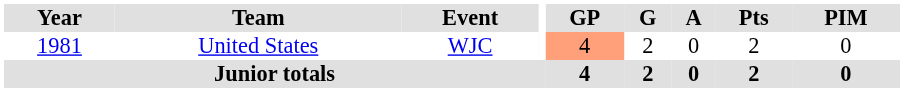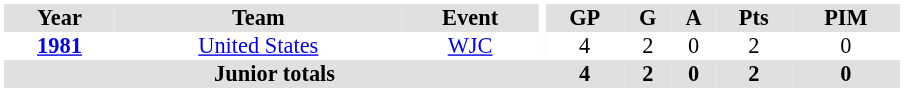(59, 45) normal -> (59, 45) bold
(585, 45) lightsalmon background -> (585, 45) no background
